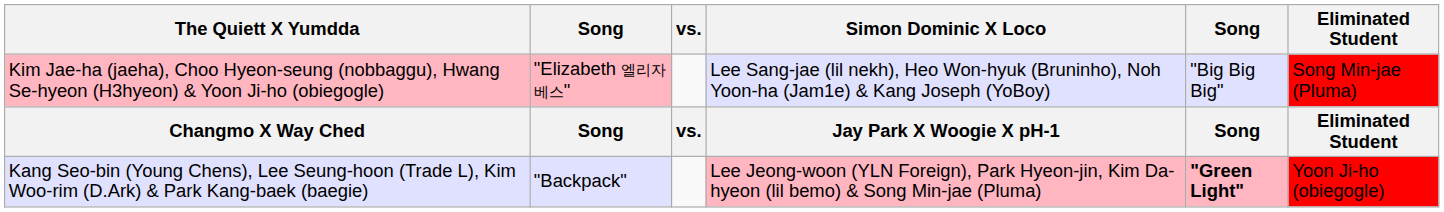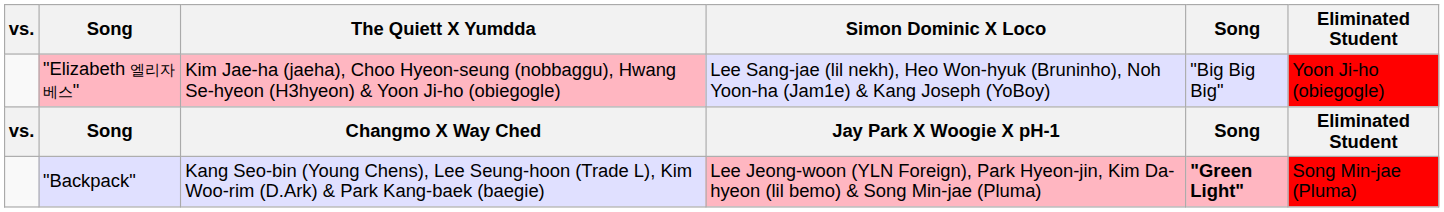columns swapped: (267, 29) <-> (689, 29)
(1347, 80) Song Min-jae (Pluma) -> (1339, 80) Yoon Ji-ho (obiegogle)
(1339, 181) Yoon Ji-ho (obiegogle) -> (1347, 181) Song Min-jae (Pluma)
